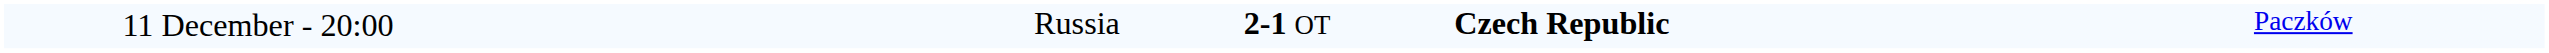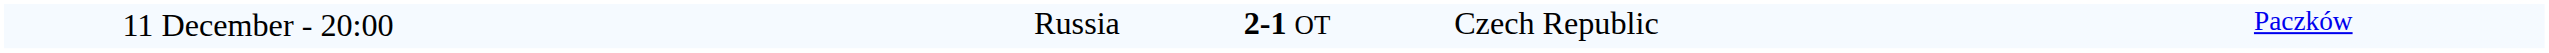(1562, 23) bold -> (1556, 23) normal
